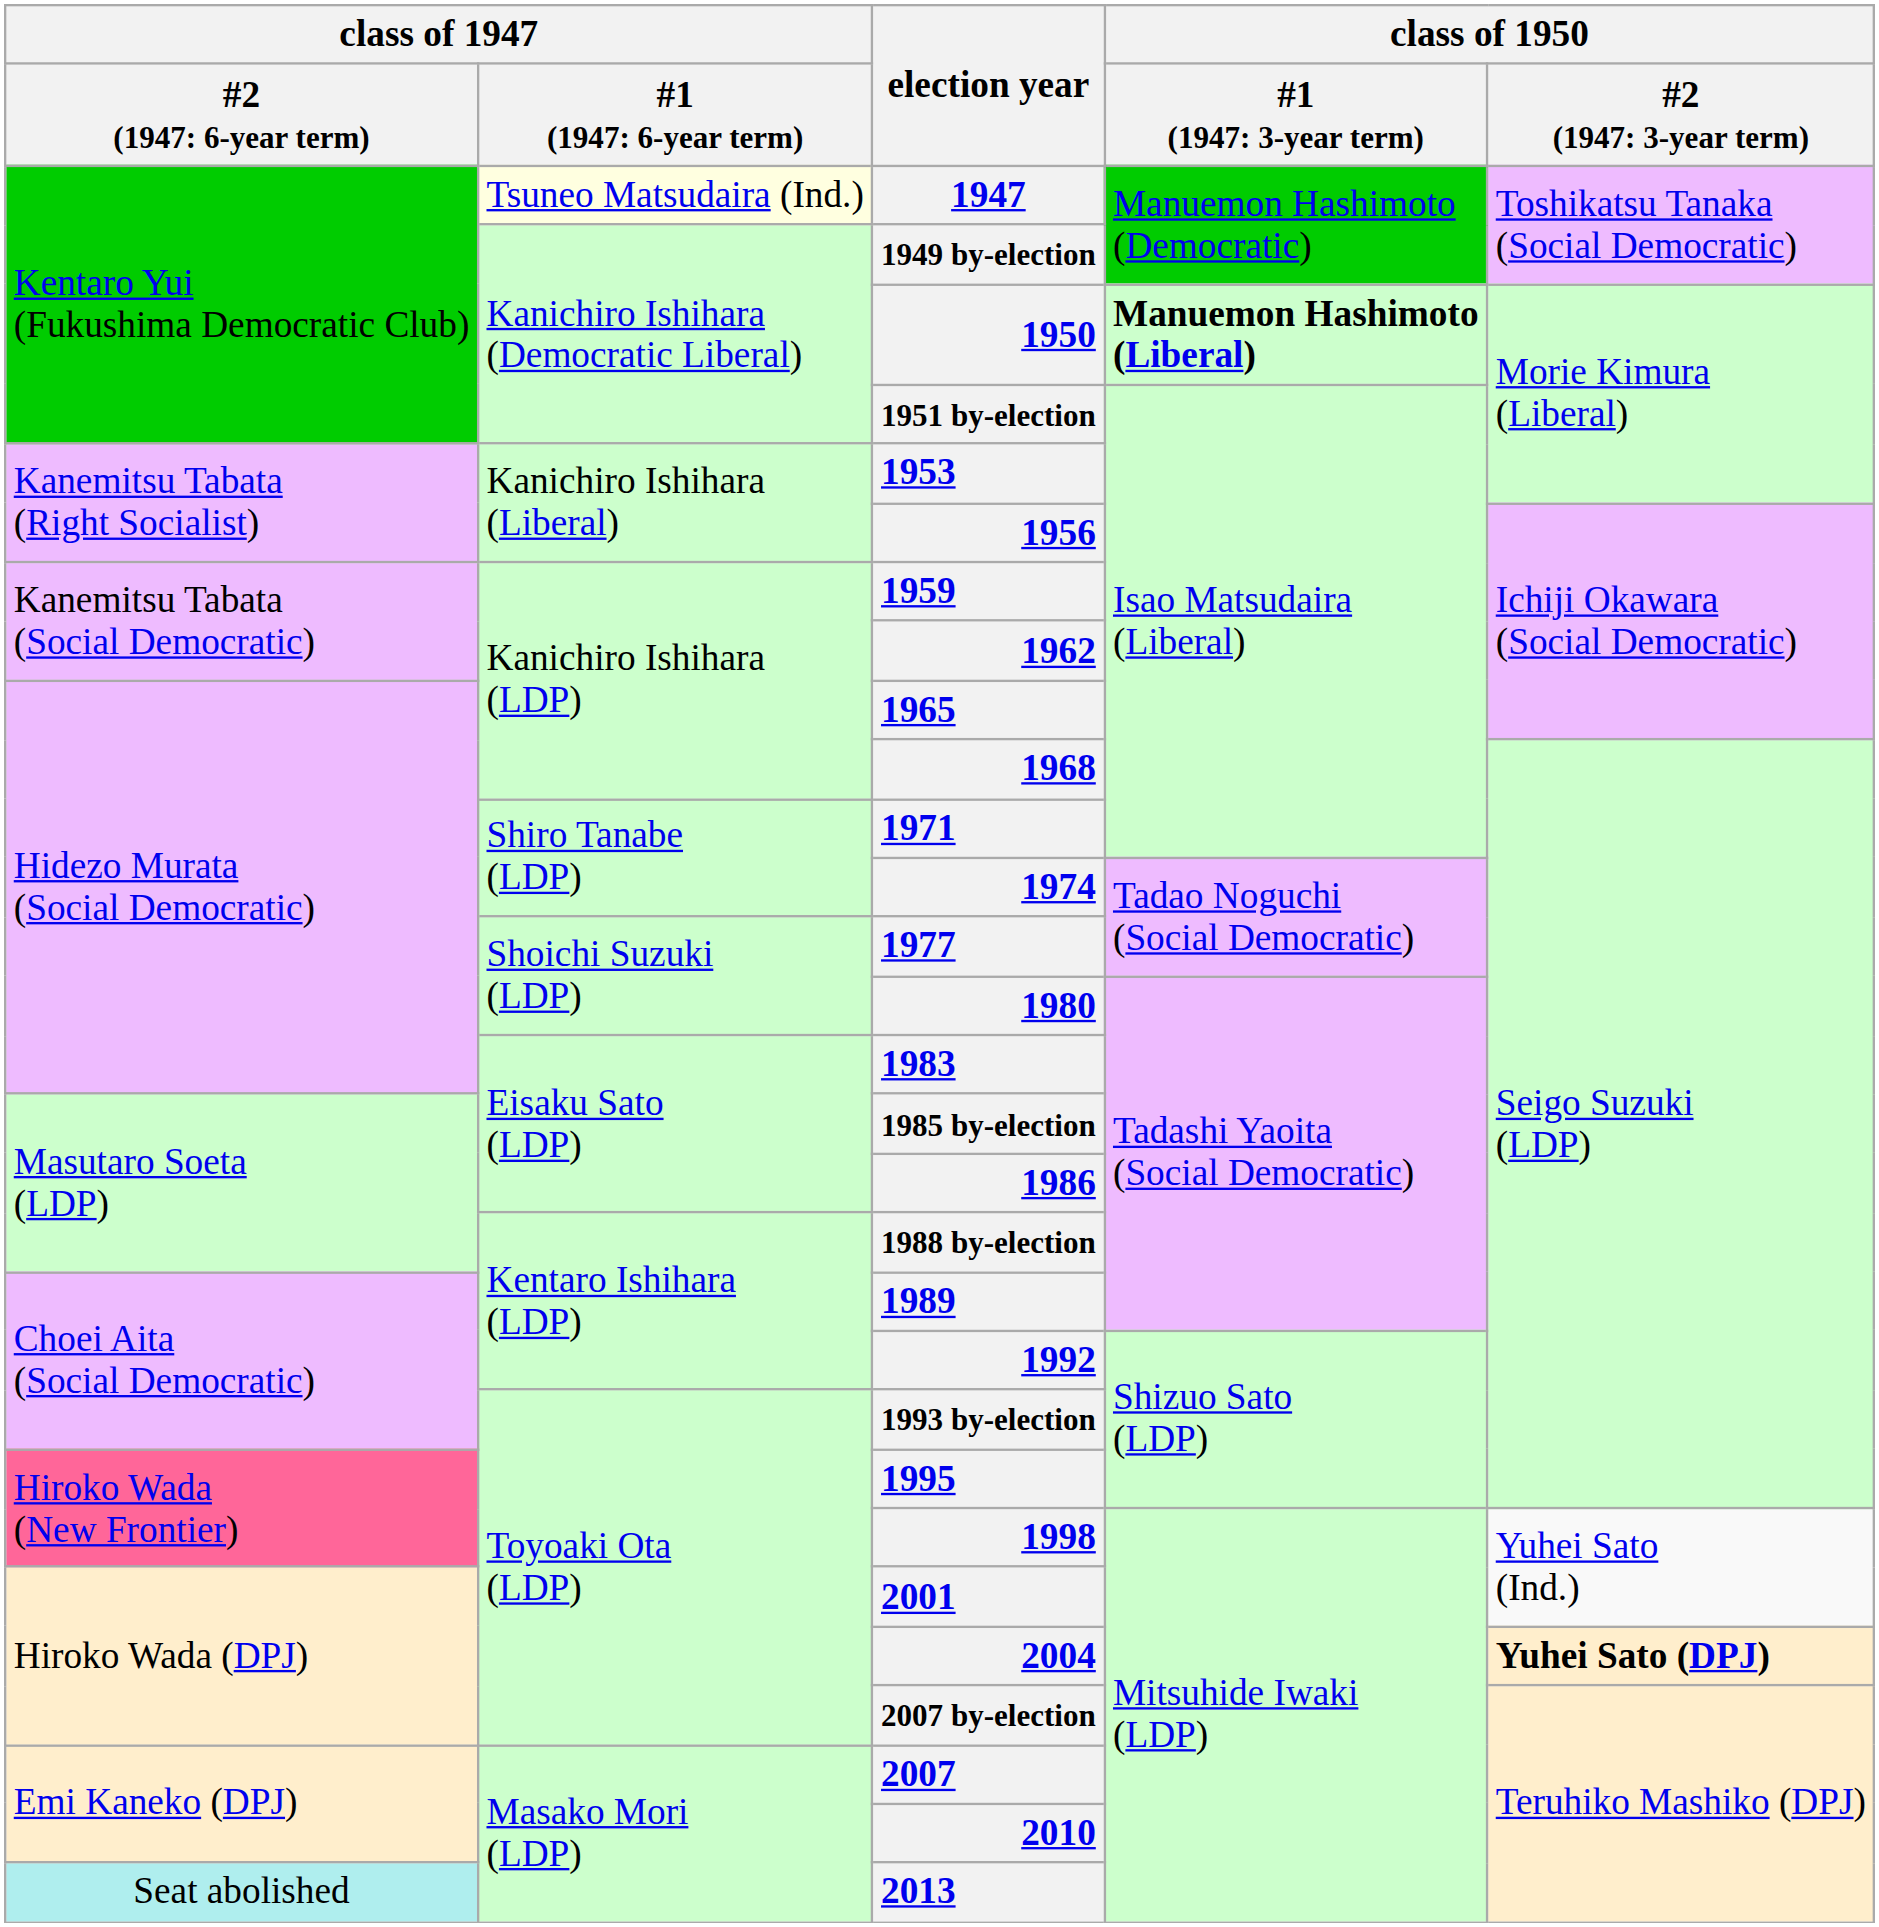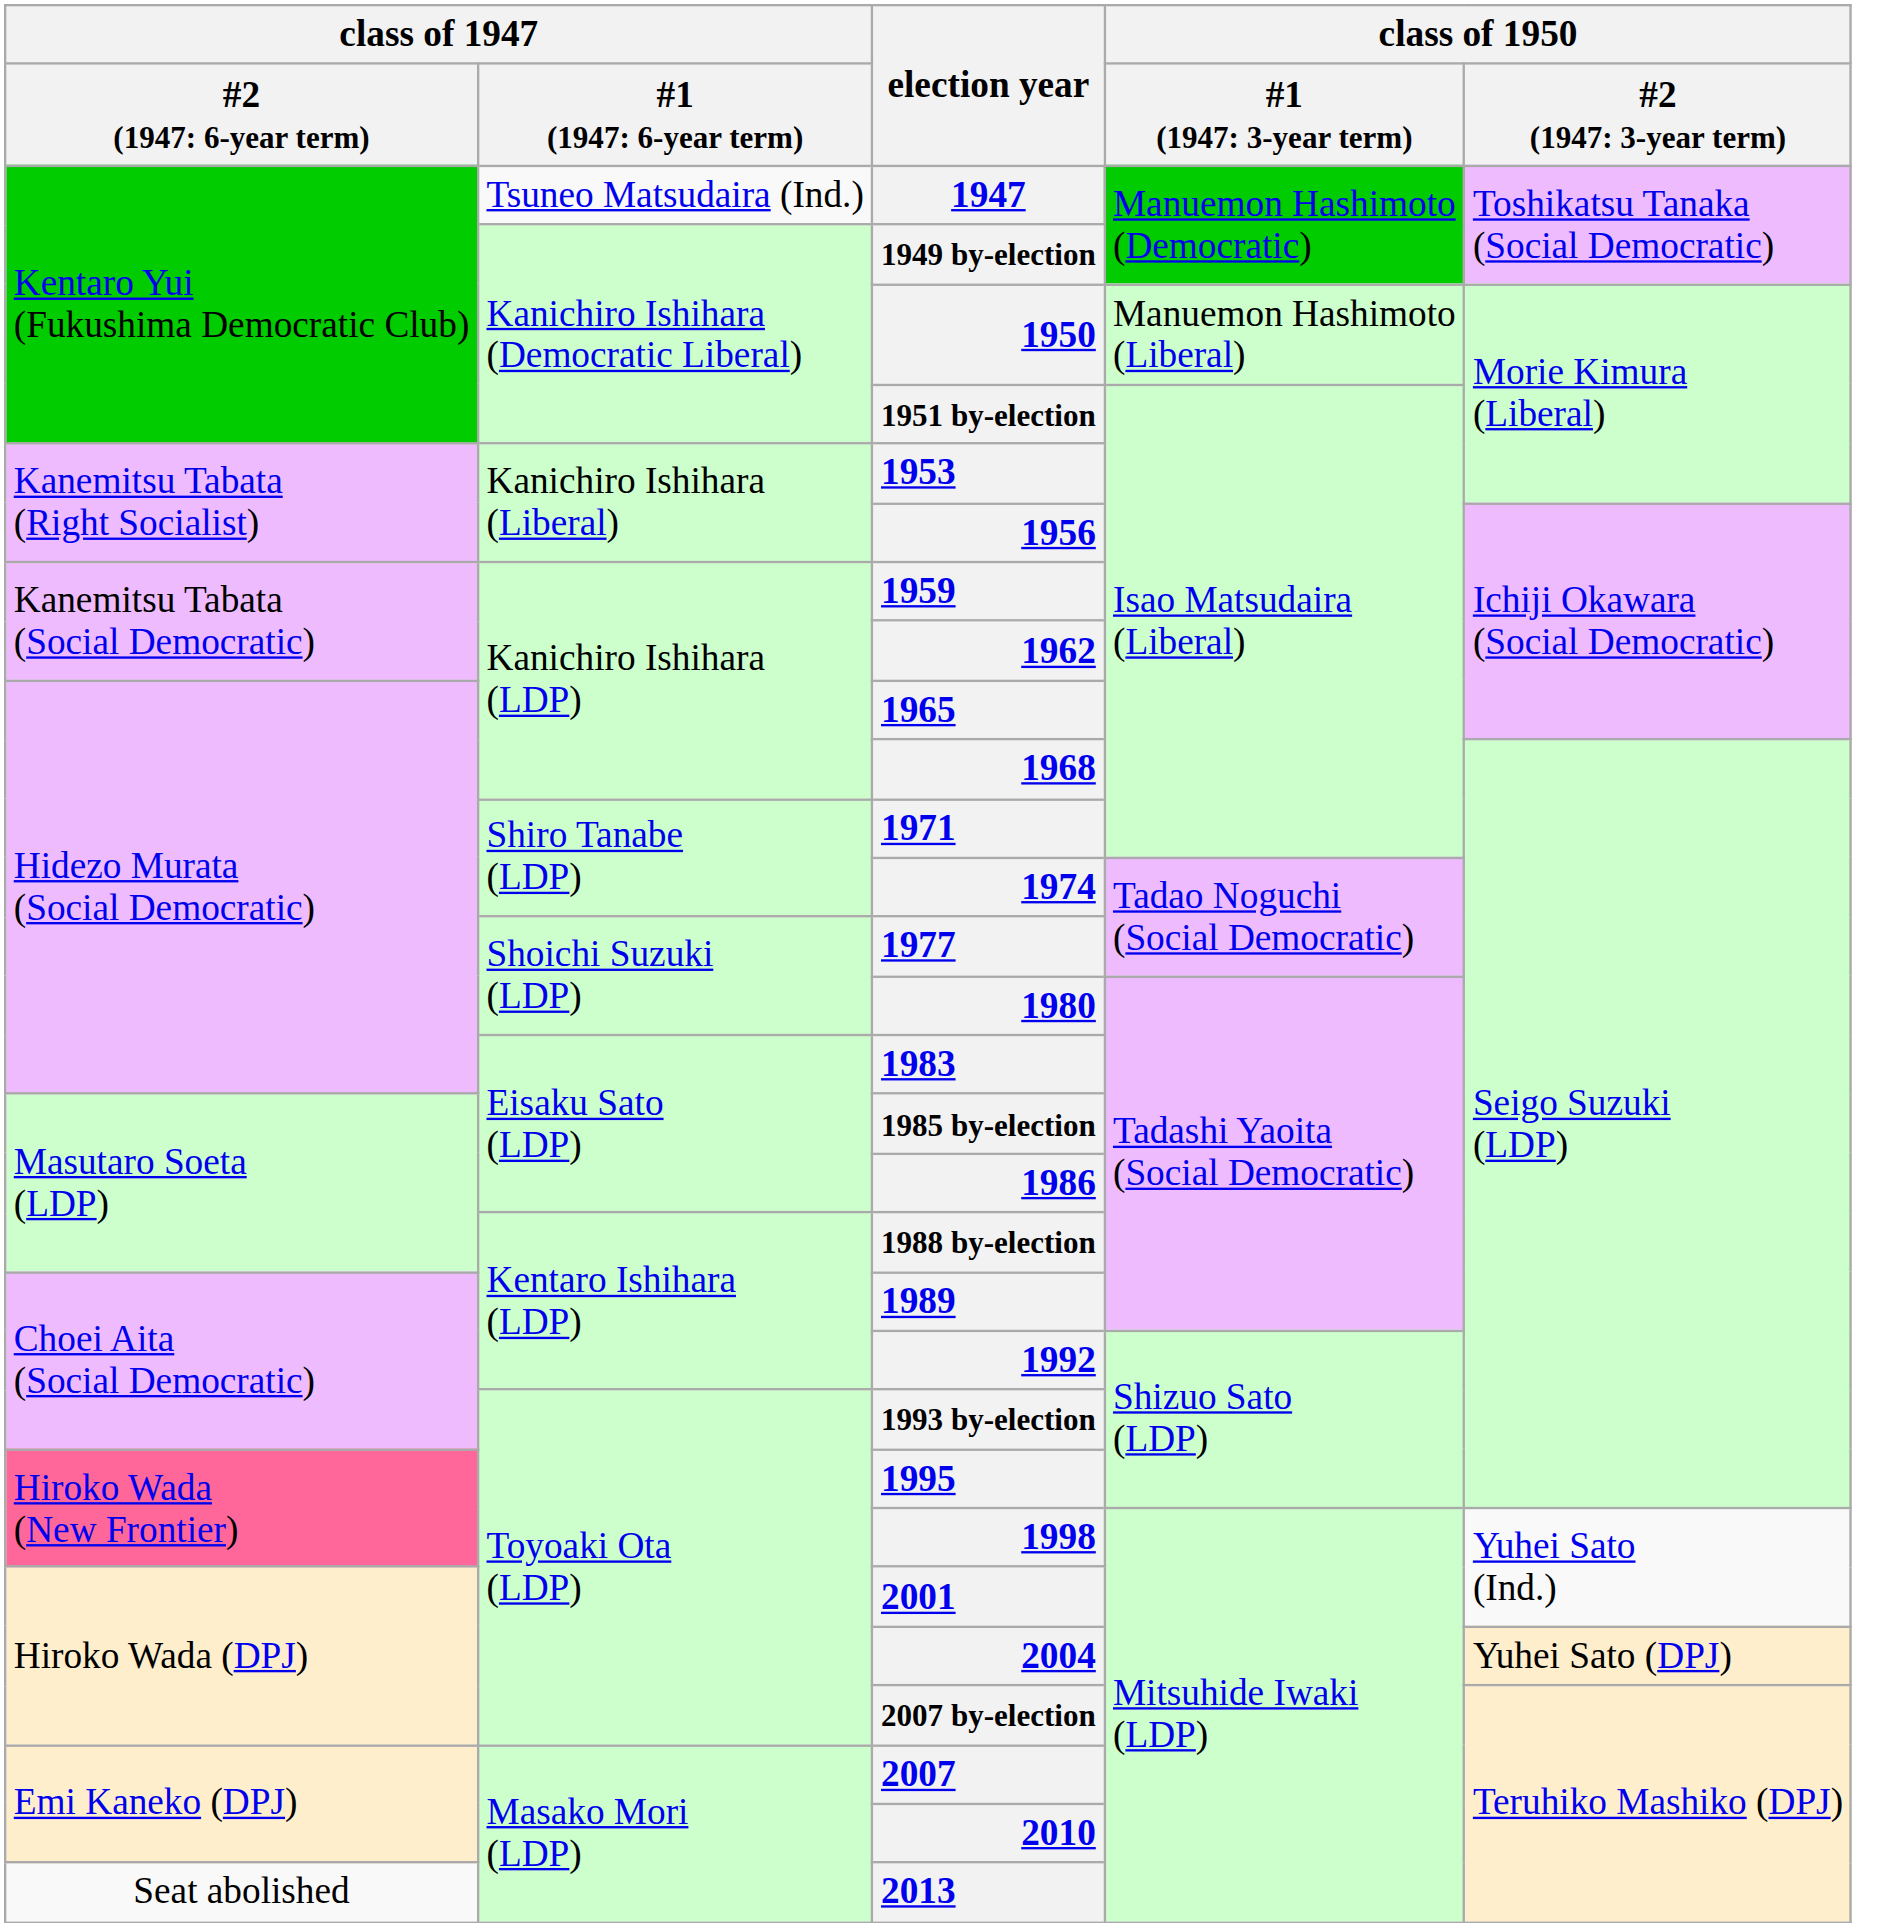(675, 194) lightyellow background -> (675, 194) no background
(1296, 333) bold -> (1284, 333) normal
(1633, 1655) bold -> (1602, 1655) normal
(242, 1891) paleturquoise background -> (242, 1891) no background
